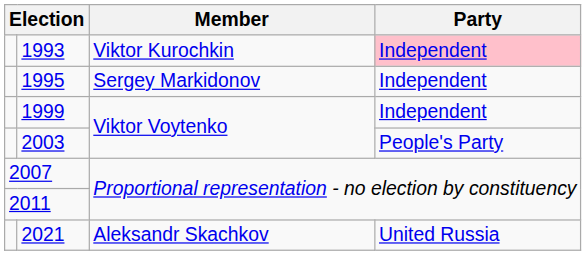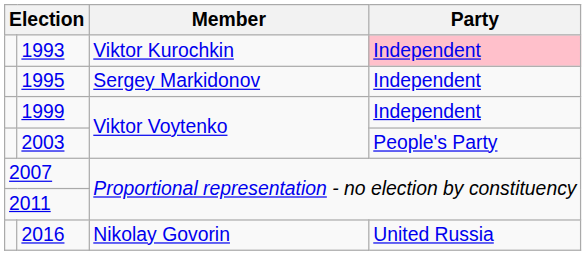+ row: (43, 234)
- row: (43, 234)
